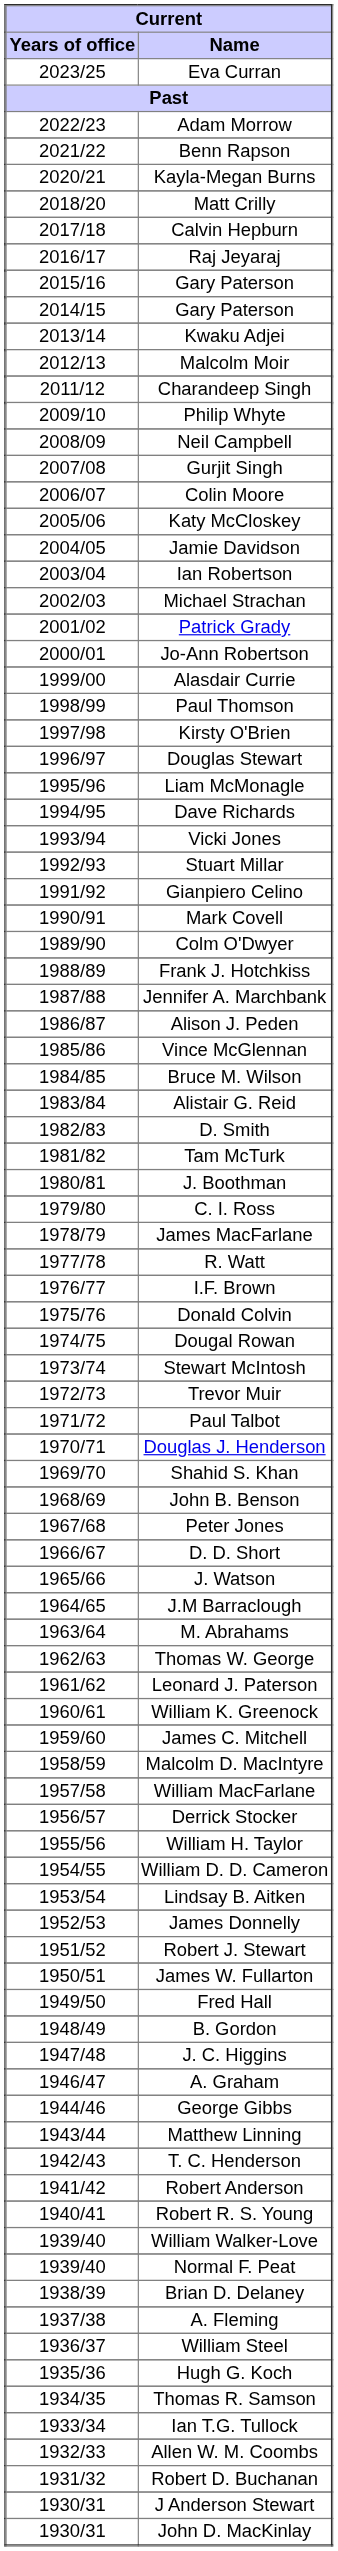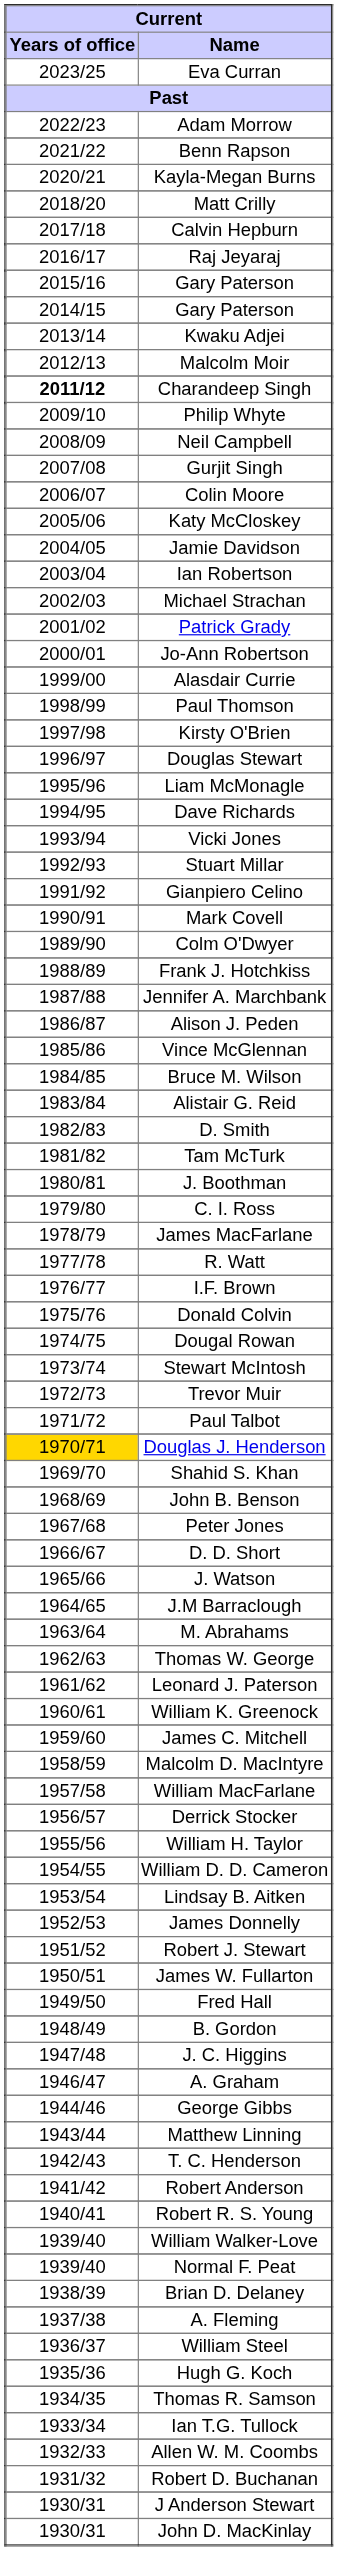(72, 389) normal -> (72, 389) bold
(72, 1447) no background -> (72, 1447) gold background
